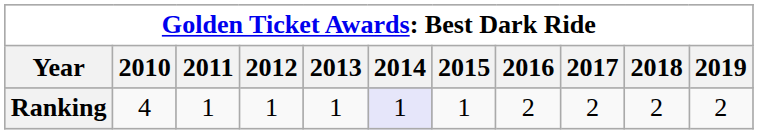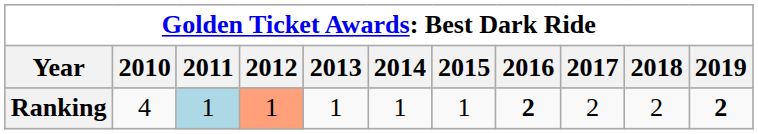(208, 107) no background -> (208, 107) lightblue background
(272, 107) no background -> (272, 107) lightsalmon background
(400, 107) lavender background -> (400, 107) no background
(528, 107) normal -> (528, 107) bold
(721, 107) normal -> (721, 107) bold
